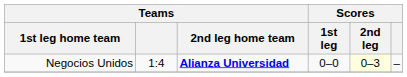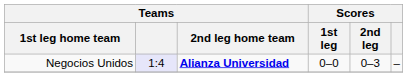(156, 63) no background -> (156, 63) lavender background
(370, 63) lightyellow background -> (370, 63) no background
